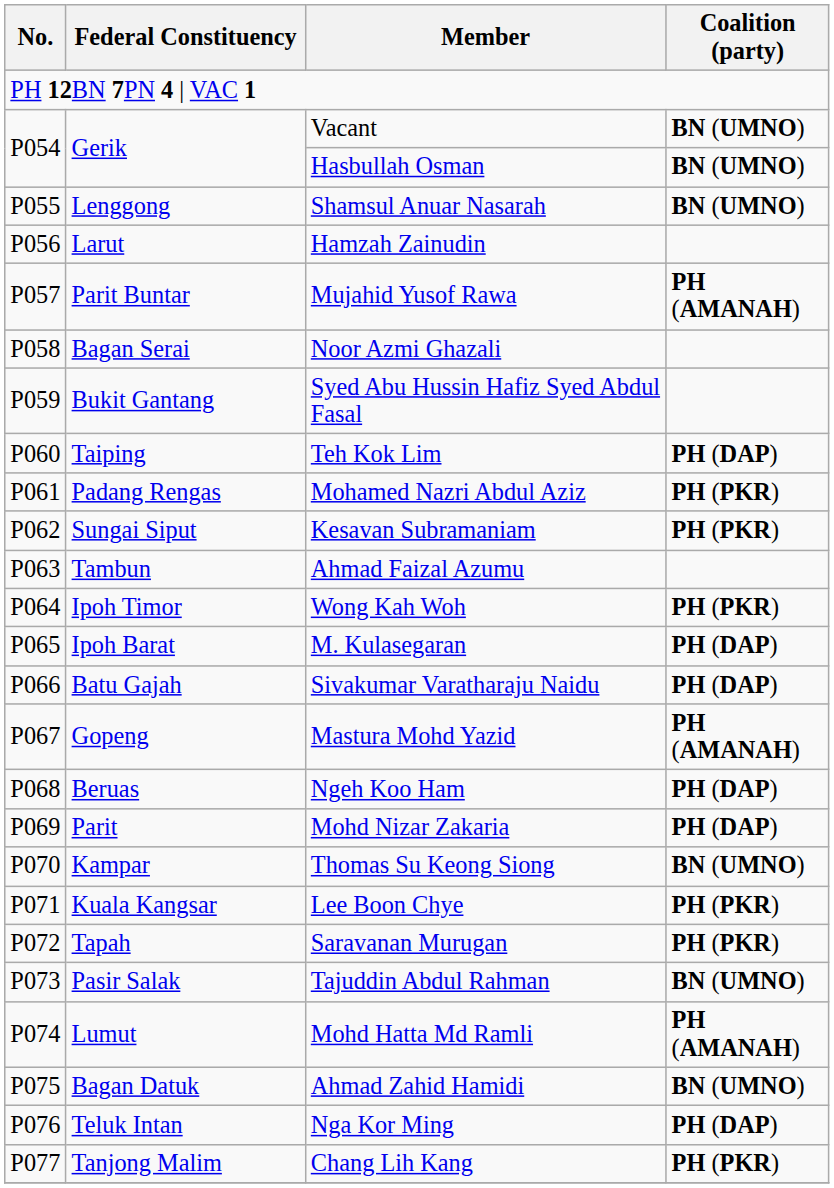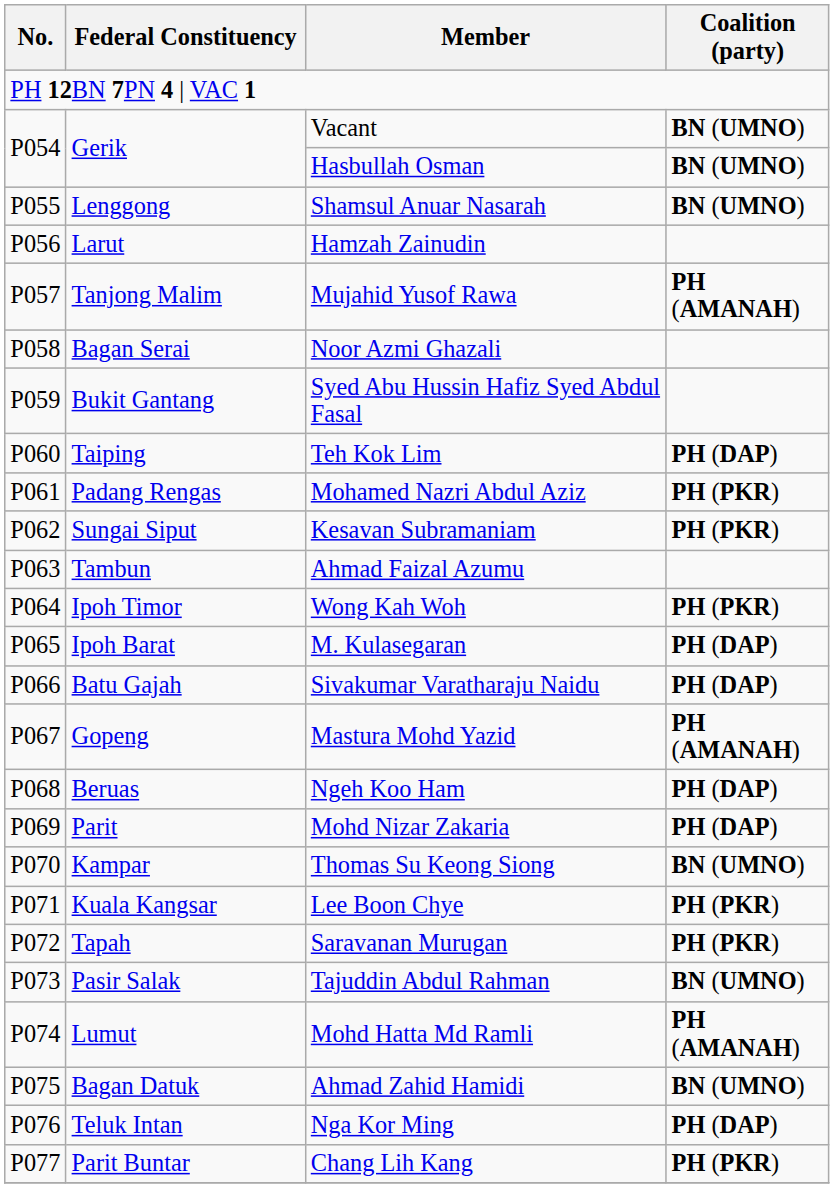(131, 296) Parit Buntar -> (147, 296) Tanjong Malim
(147, 1163) Tanjong Malim -> (131, 1163) Parit Buntar
